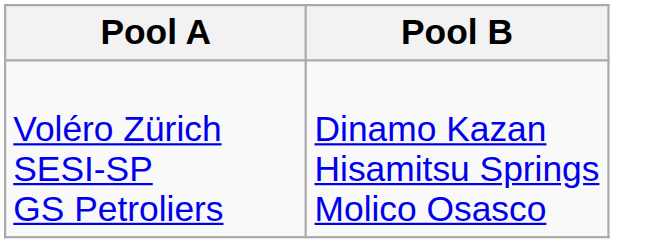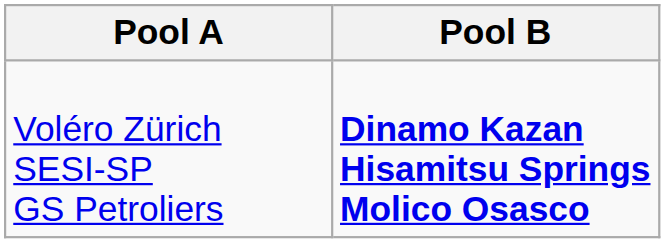(457, 168) normal -> (495, 168) bold
